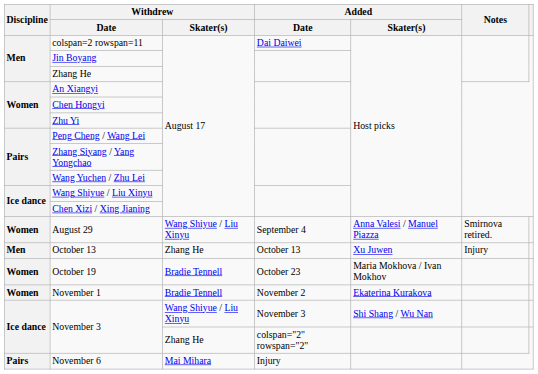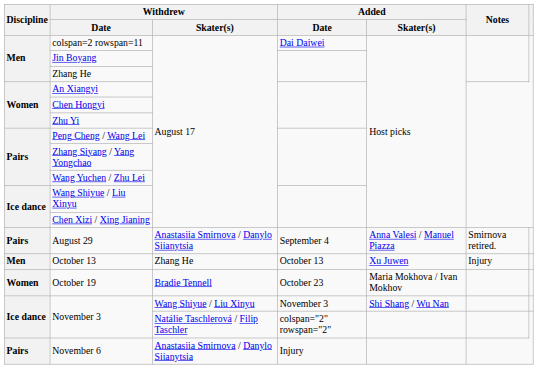(23, 229) Women -> (17, 240) Pairs
(201, 229) Wang Shiyue / Liu Xinyu -> (213, 240) Anastasiia Smirnova / Danylo Siianytsia
- row: (77, 292)
(184, 340) Zhang He -> (206, 324) Natálie Taschlerová / Filip Taschler
(188, 361) Mai Mihara -> (213, 351) Anastasiia Smirnova / Danylo Siianytsia
